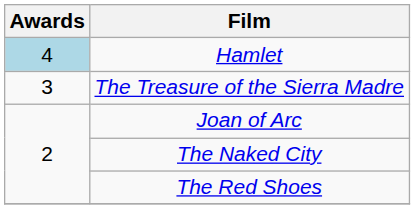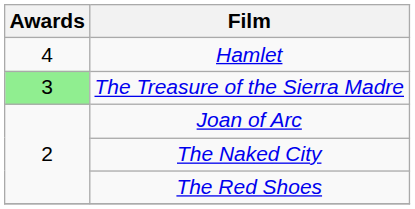(47, 54) lightblue background -> (47, 54) no background
(47, 87) no background -> (47, 87) lightgreen background
